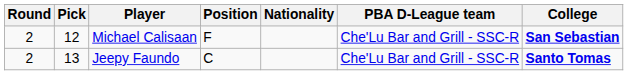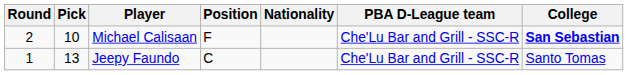(72, 37) 12 -> (72, 37) 10
(29, 59) 2 -> (29, 59) 1
(568, 59) bold -> (565, 59) normal
